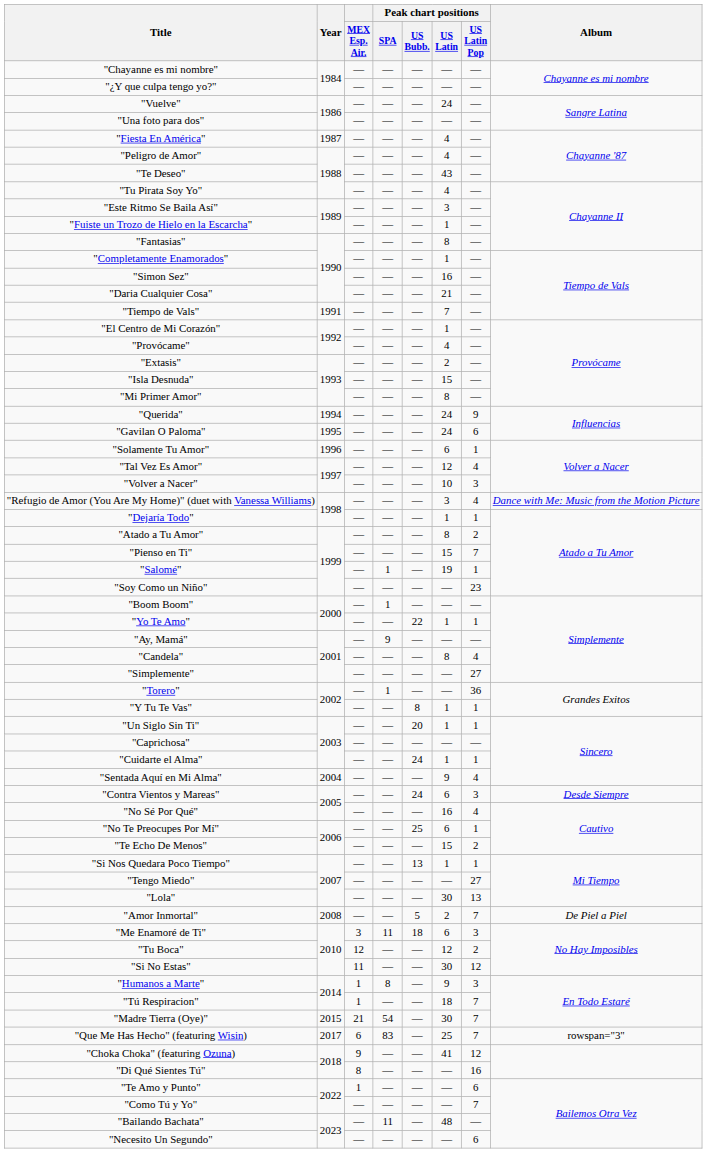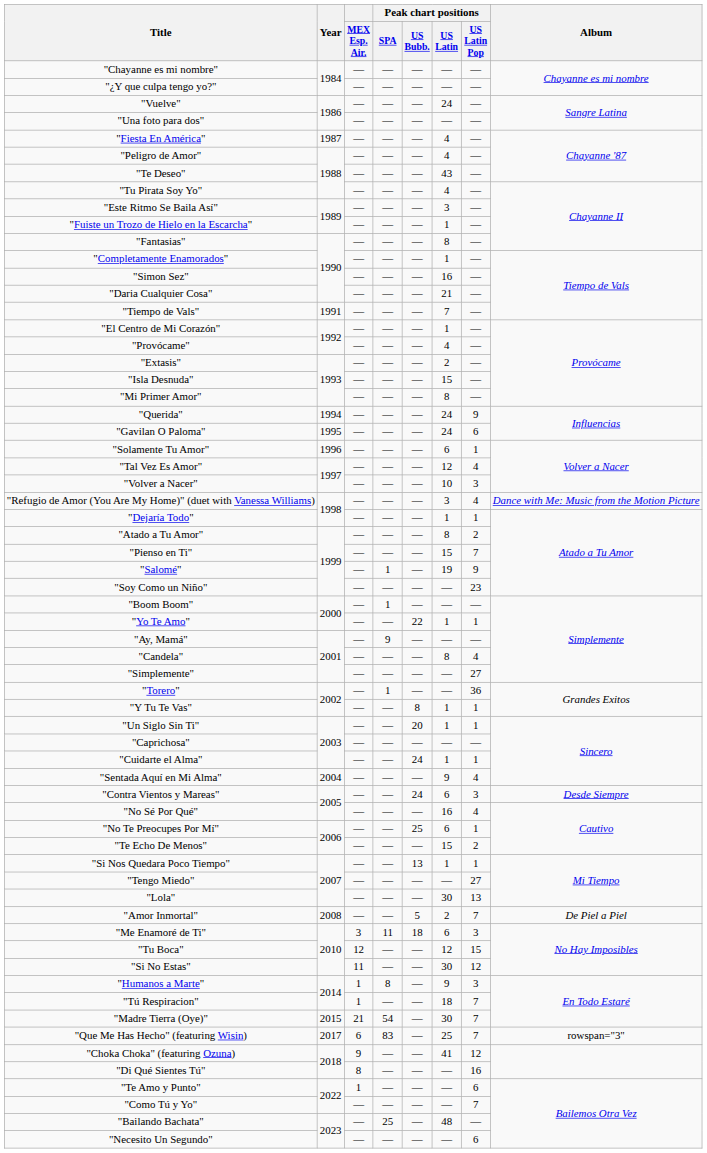(476, 570) 1 -> (476, 570) 9
(476, 949) 2 -> (476, 949) 15
(388, 1122) 11 -> (388, 1122) 25
